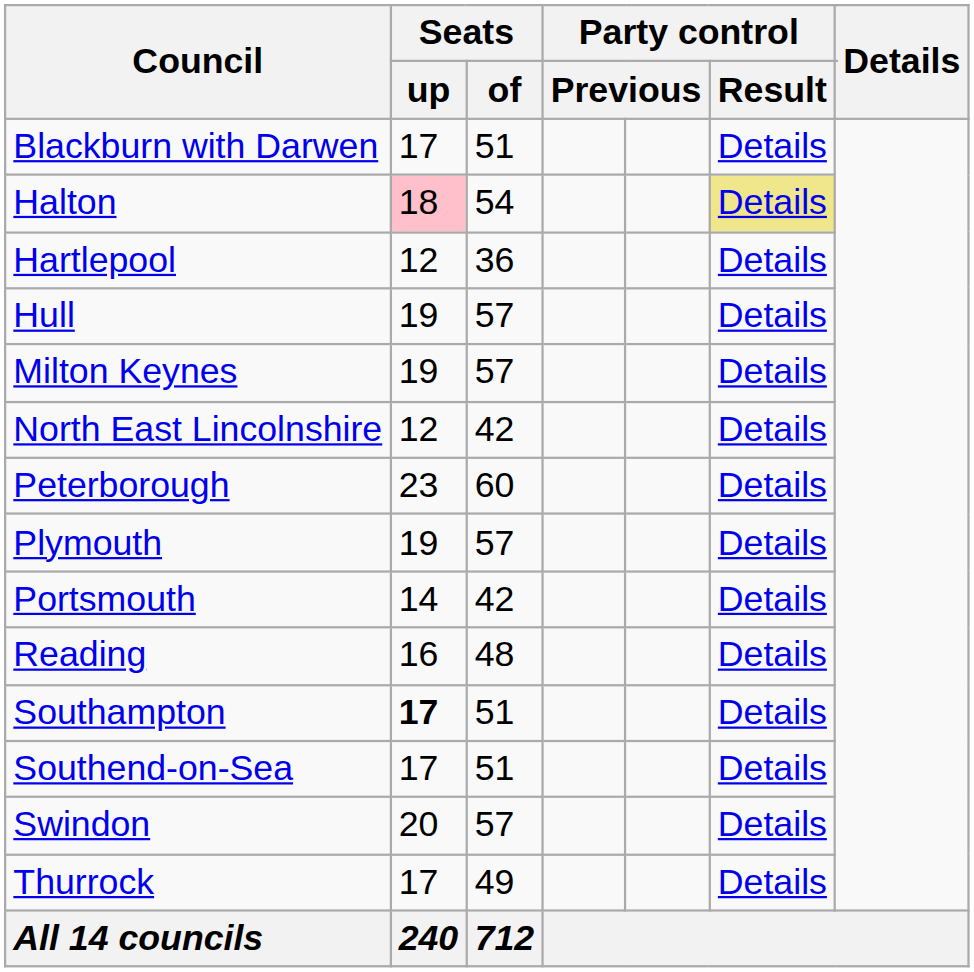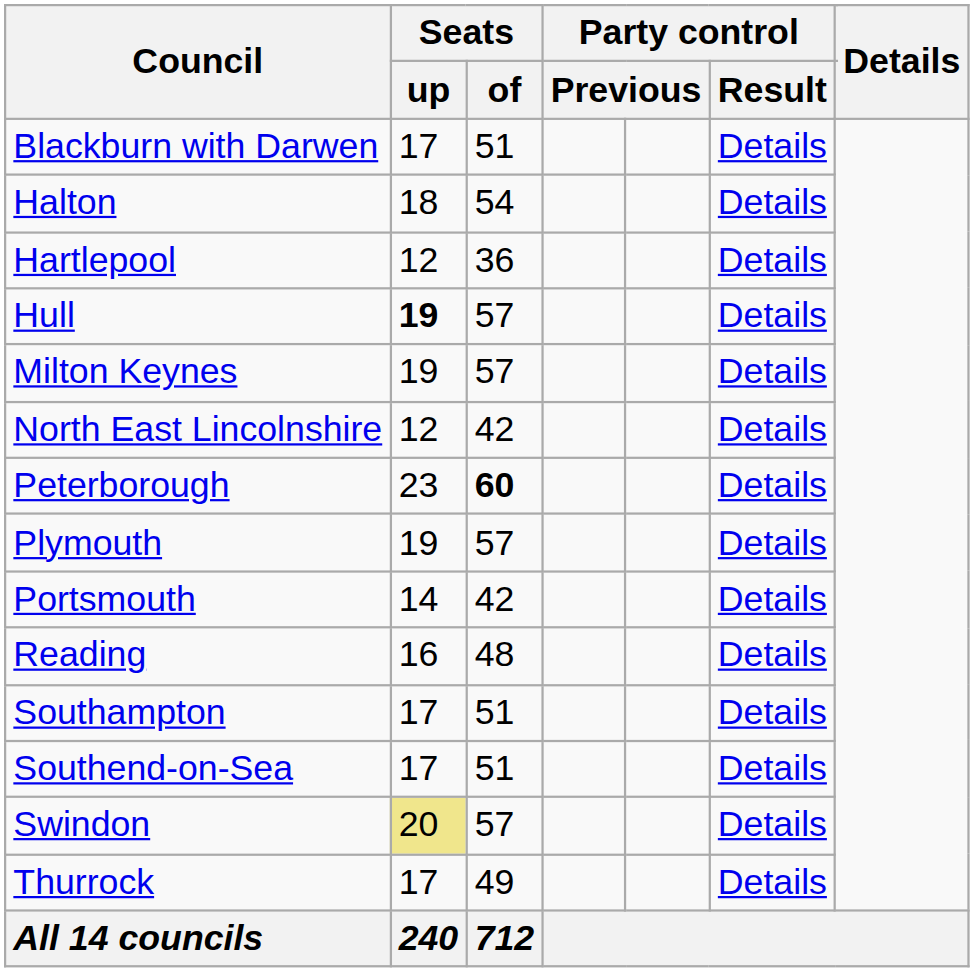(419, 202) pink background -> (419, 202) no background
(772, 202) khaki background -> (772, 202) no background
(419, 315) normal -> (419, 315) bold
(495, 485) normal -> (495, 485) bold
(419, 711) bold -> (419, 711) normal
(419, 825) no background -> (419, 825) khaki background
